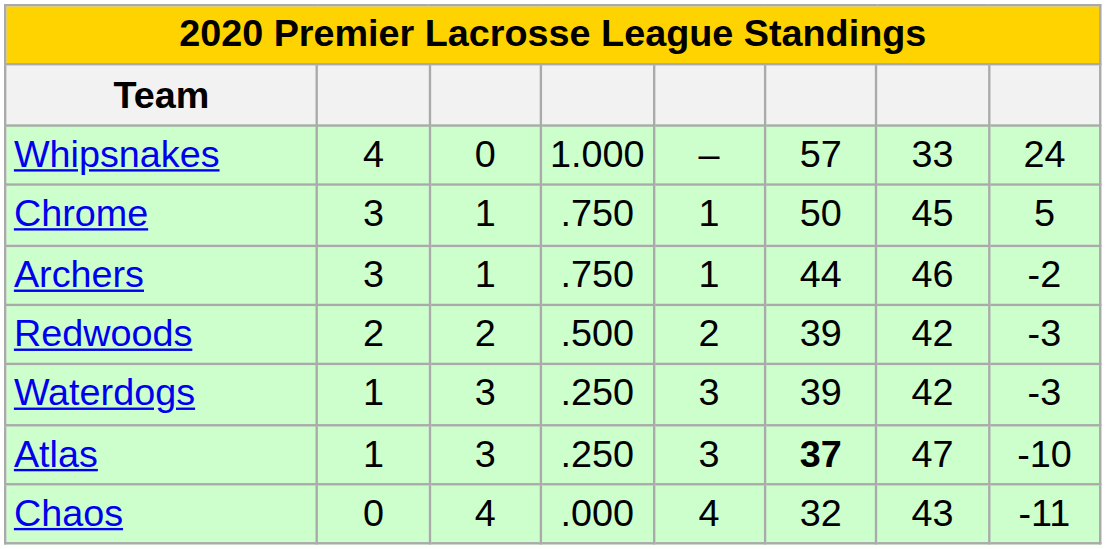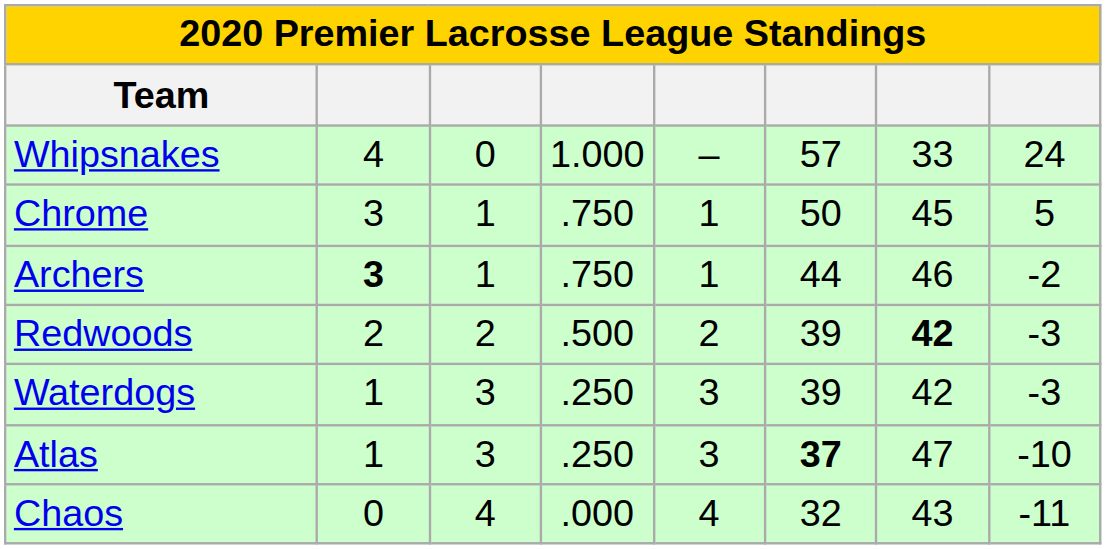(373, 273) normal -> (373, 273) bold
(933, 333) normal -> (933, 333) bold
